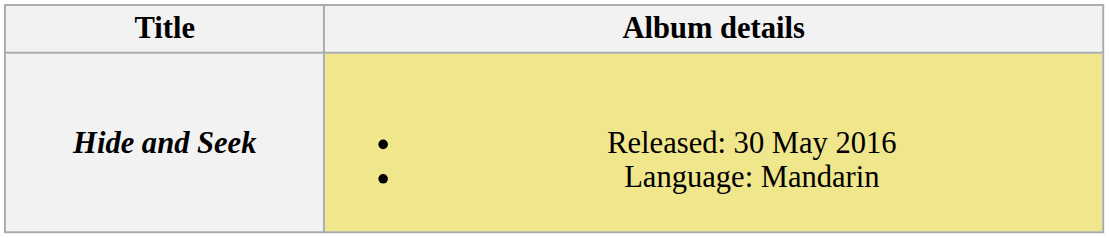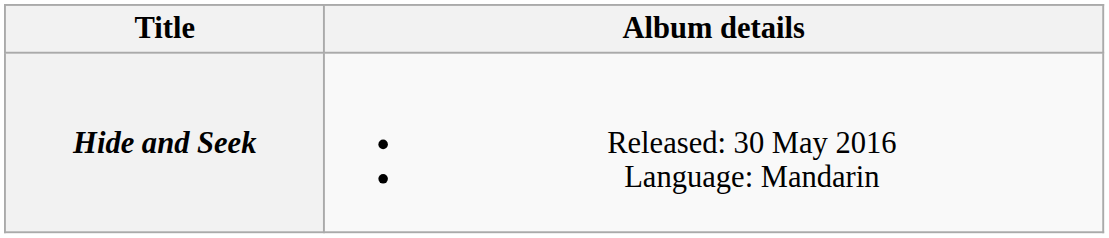(714, 160) khaki background -> (714, 160) no background
